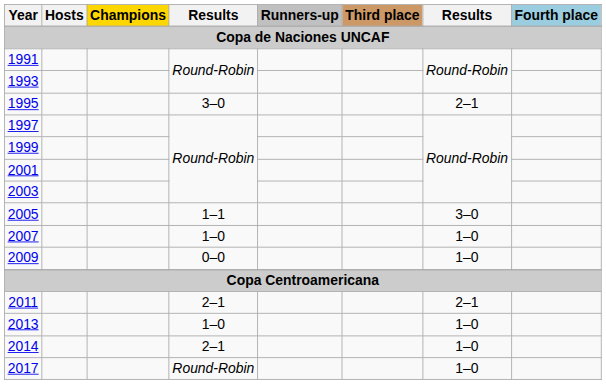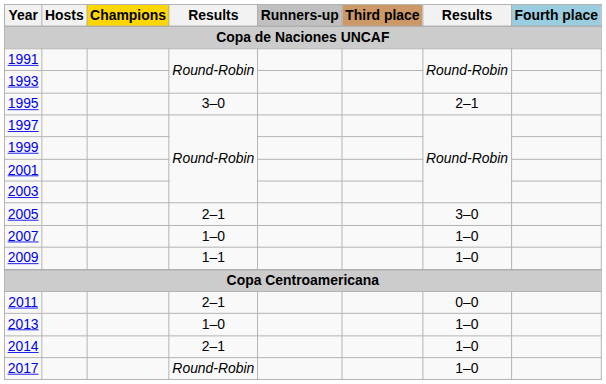(213, 214) 1–1 -> (213, 214) 2–1
(213, 258) 0–0 -> (213, 258) 1–1
(467, 302) 2–1 -> (467, 302) 0–0
